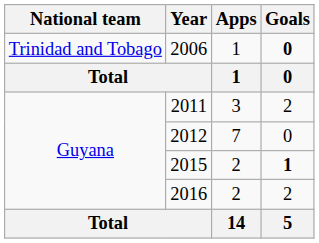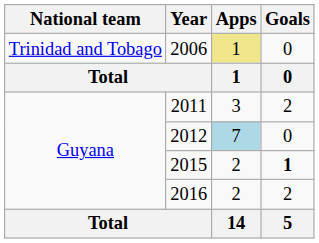(236, 48) no background -> (236, 48) khaki background
(288, 48) bold -> (288, 48) normal
(236, 135) no background -> (236, 135) lightblue background
